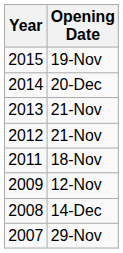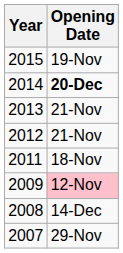(76, 85) normal -> (77, 85) bold
(76, 185) no background -> (76, 185) pink background
